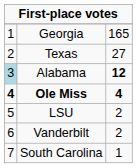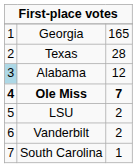(119, 53) 27 -> (119, 53) 28
(119, 73) bold -> (119, 73) normal
(119, 93) 4 -> (119, 93) 7
